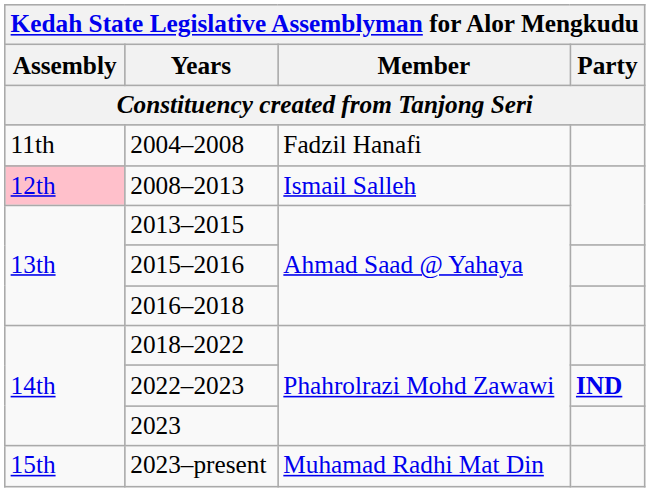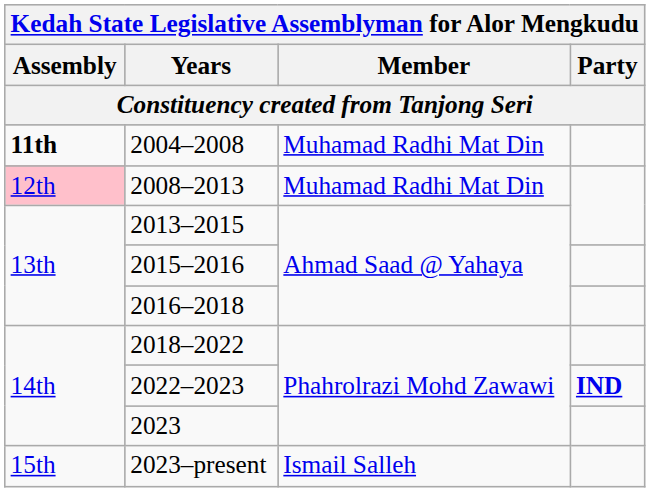(33, 144) normal -> (34, 144) bold
(352, 144) Fadzil Hanafi -> (414, 144) Muhamad Radhi Mat Din
(350, 184) Ismail Salleh -> (414, 184) Muhamad Radhi Mat Din
(414, 465) Muhamad Radhi Mat Din -> (350, 465) Ismail Salleh
